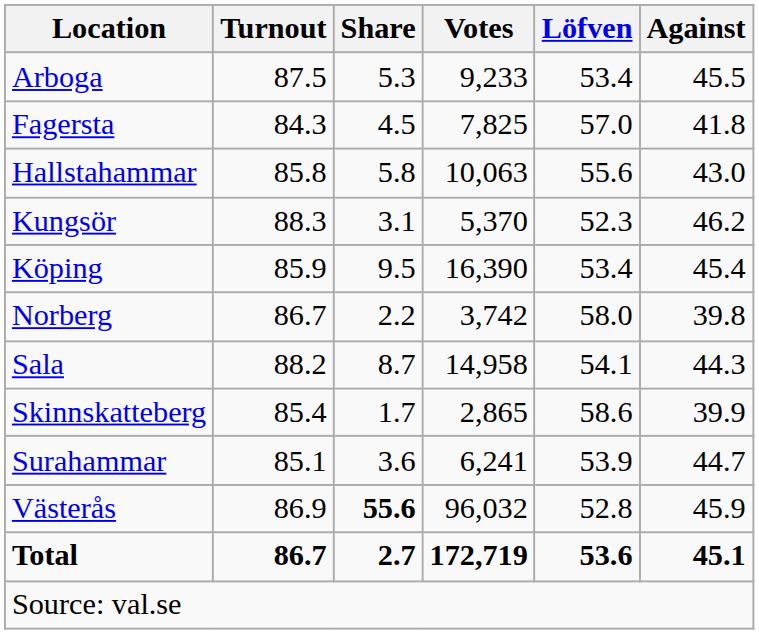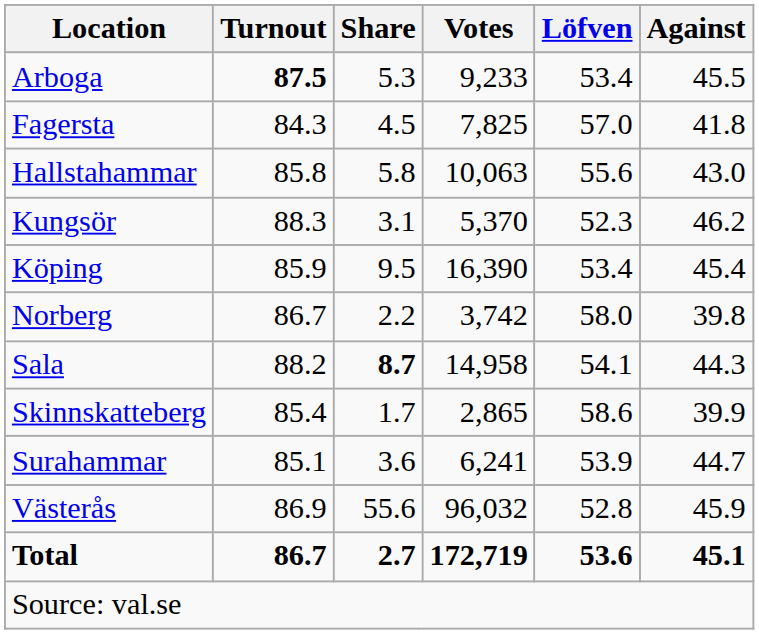(300, 76) normal -> (300, 76) bold
(397, 364) normal -> (397, 364) bold
(389, 508) bold -> (389, 508) normal
